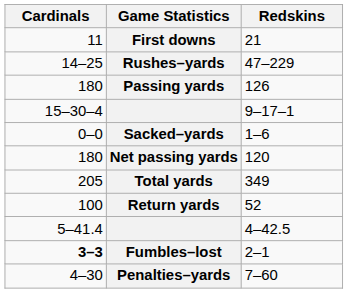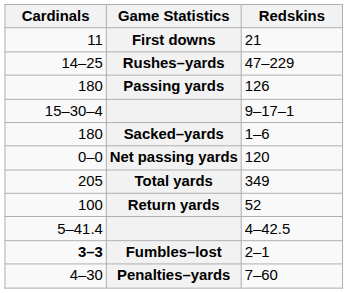(90, 134) 0–0 -> (90, 134) 180
(90, 157) 180 -> (90, 157) 0–0
